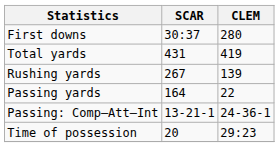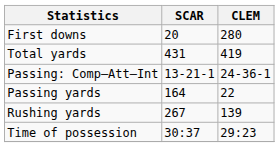(182, 35) 30:37 -> (171, 35) 20
rows swapped: (54, 74) <-> (83, 113)
(171, 132) 20 -> (182, 132) 30:37
